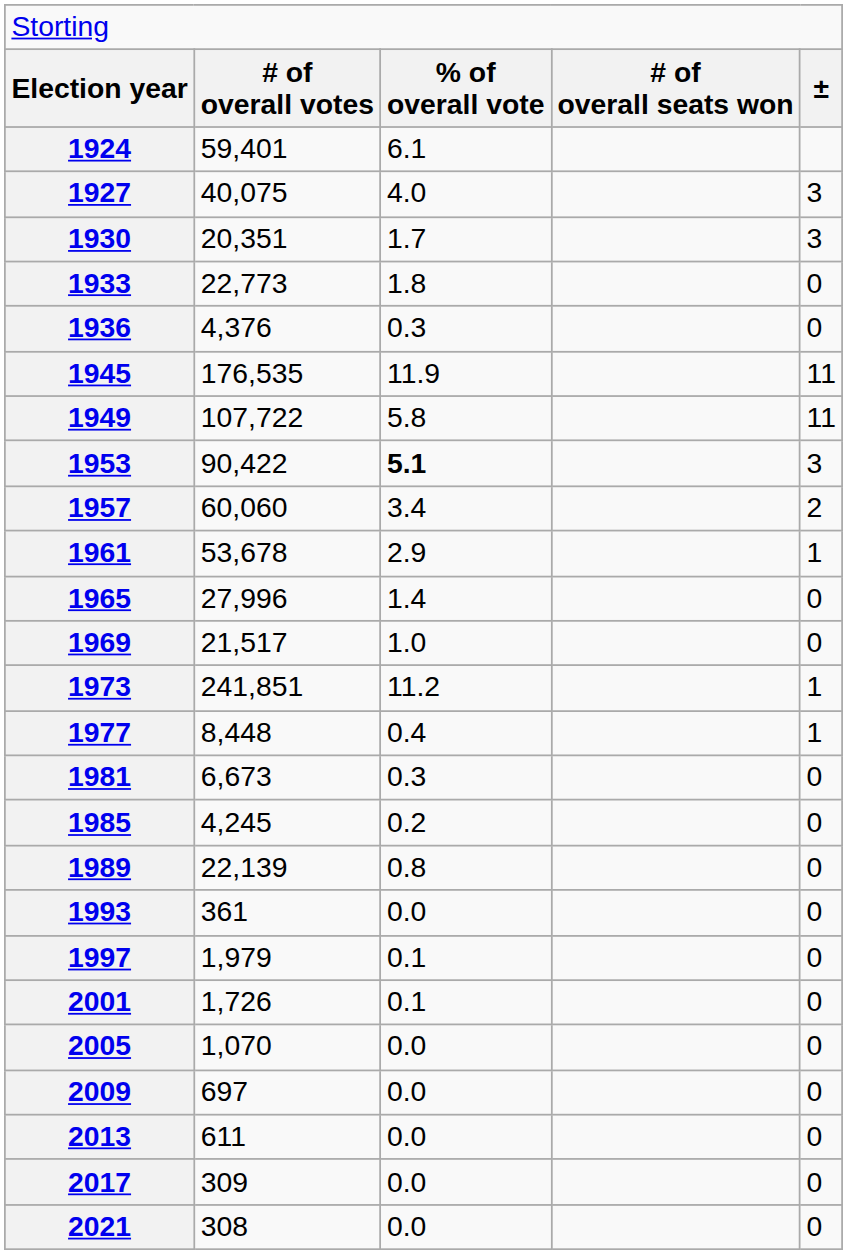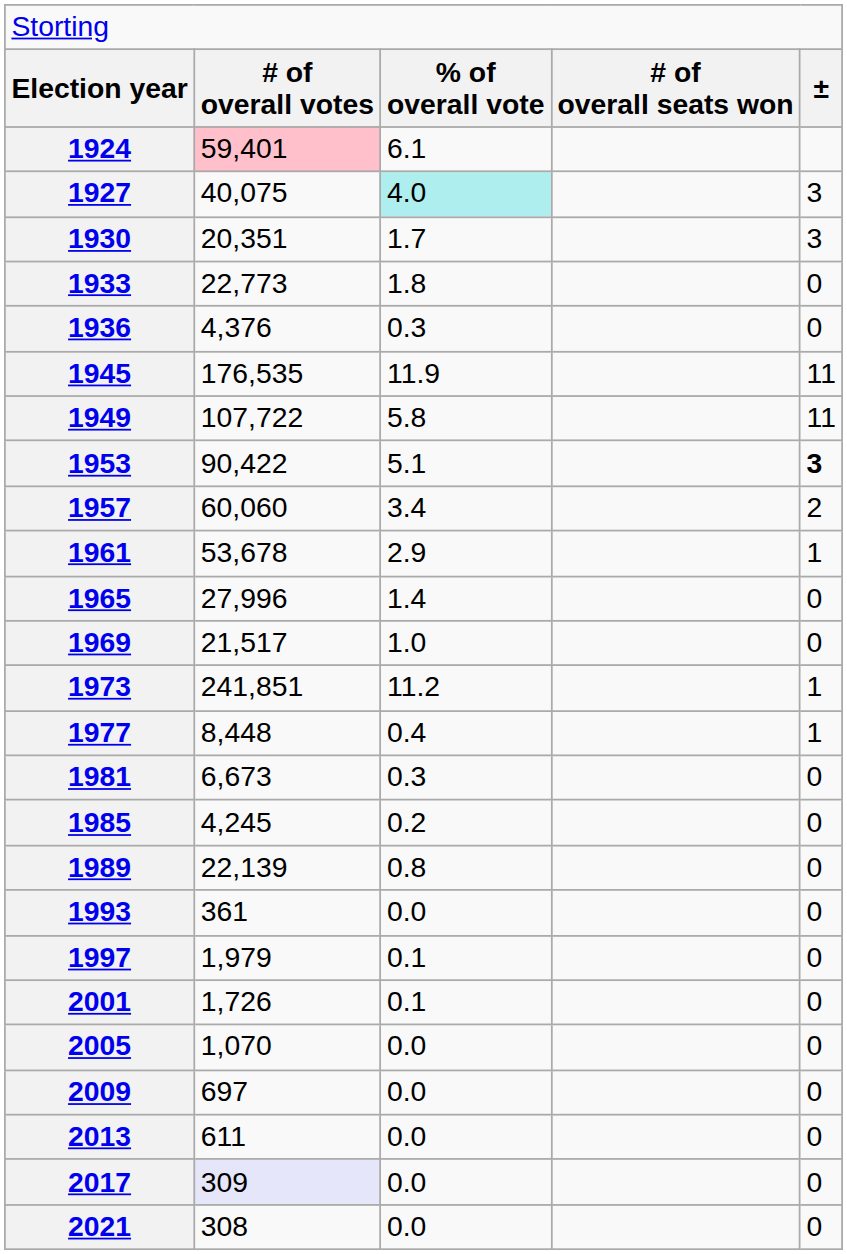(244, 148) no background -> (244, 148) pink background
(407, 193) no background -> (407, 193) paleturquoise background
(407, 463) bold -> (407, 463) normal
(814, 463) normal -> (814, 463) bold
(224, 1181) no background -> (224, 1181) lavender background
